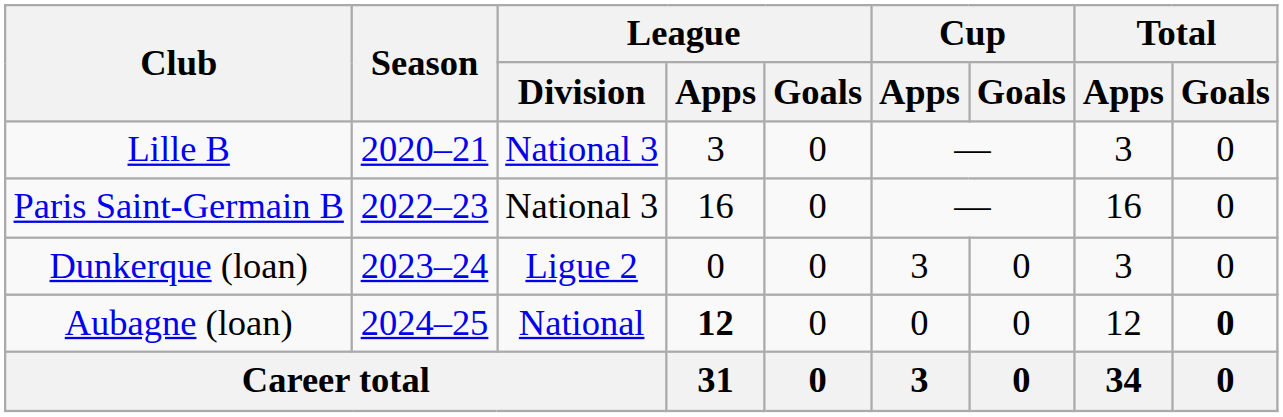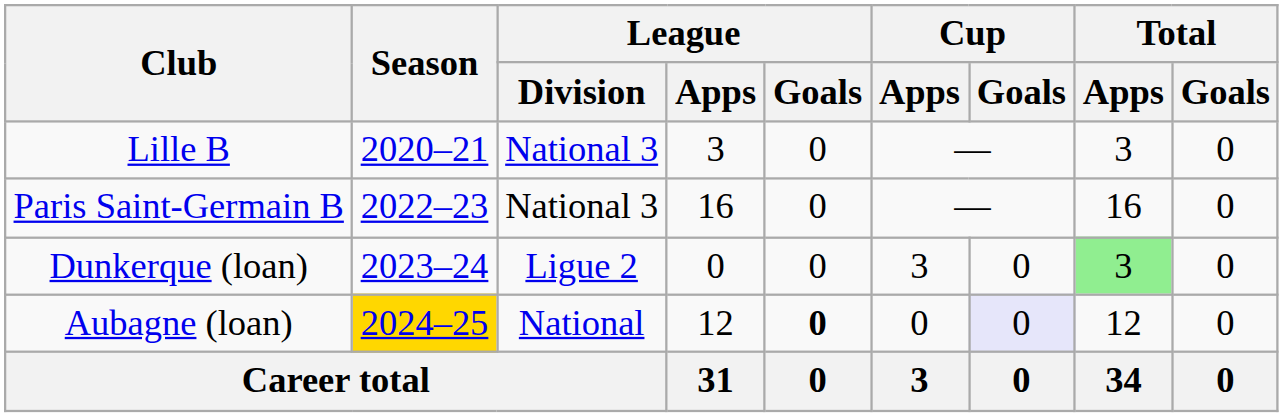(1123, 264) no background -> (1123, 264) lightgreen background
(425, 322) no background -> (425, 322) gold background
(716, 322) bold -> (716, 322) normal
(817, 322) normal -> (817, 322) bold
(1021, 322) no background -> (1021, 322) lavender background
(1225, 322) bold -> (1225, 322) normal
